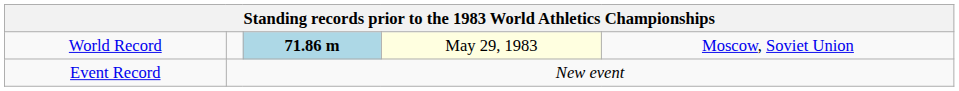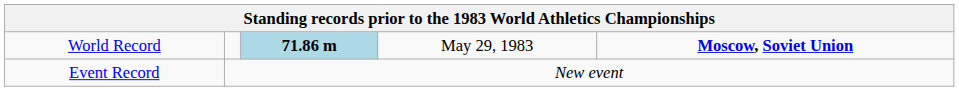(491, 45) lightyellow background -> (487, 45) no background
(778, 45) normal -> (775, 45) bold
